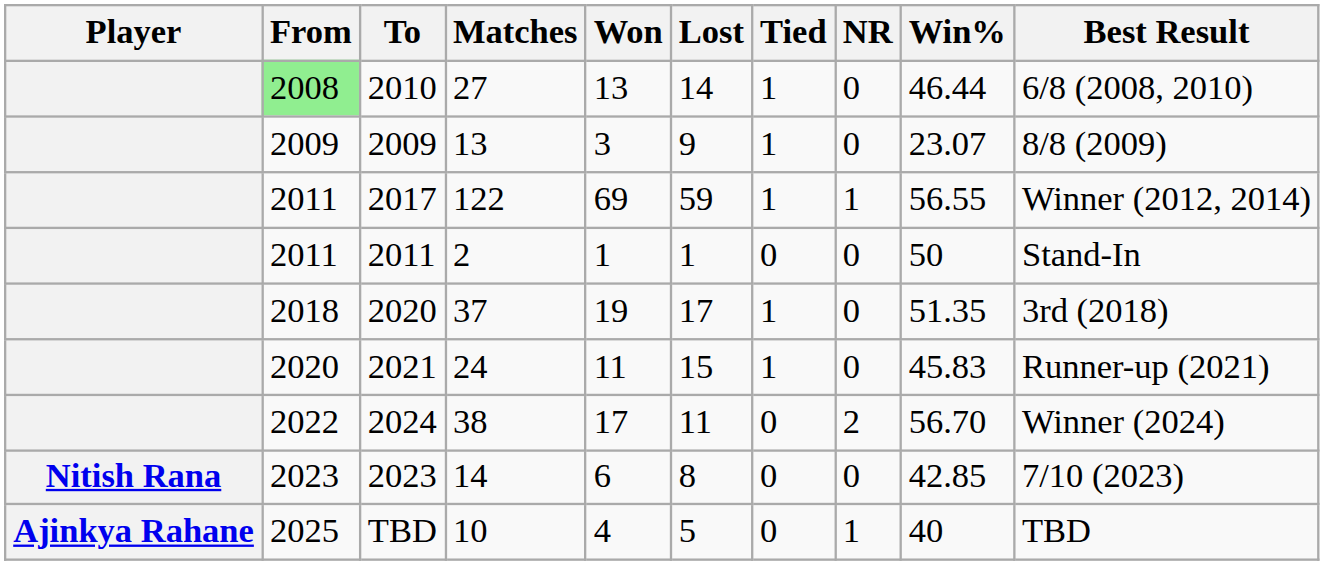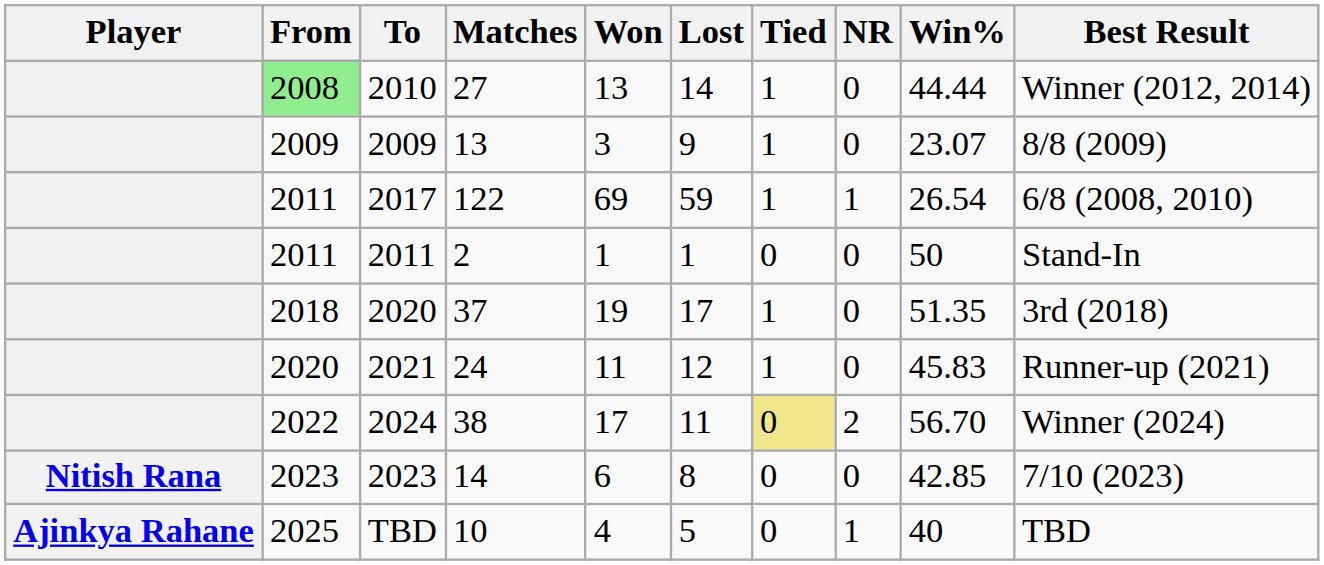(948, 87) 46.44 -> (948, 87) 44.44
(1137, 87) 6/8 (2008, 2010) -> (1166, 87) Winner (2012, 2014)
(948, 198) 56.55 -> (948, 198) 26.54
(1166, 198) Winner (2012, 2014) -> (1137, 198) 6/8 (2008, 2010)
(696, 365) 15 -> (696, 365) 12
(769, 420) no background -> (769, 420) khaki background
